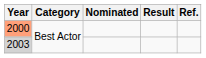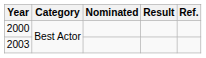(18, 28) lightsalmon background -> (18, 28) no background
(18, 45) lightgrey background -> (18, 45) no background
